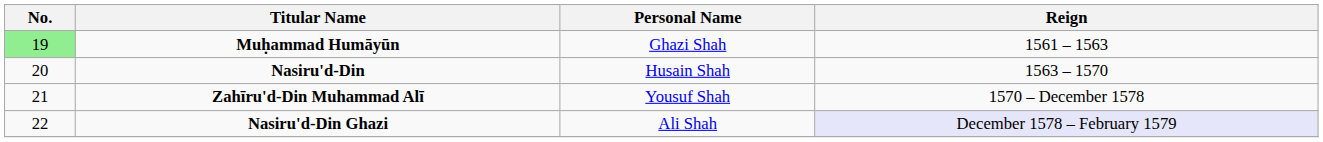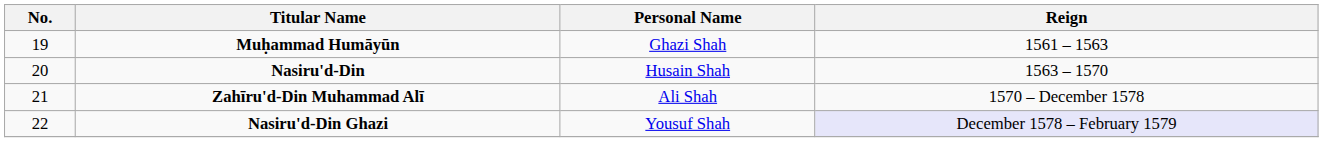(40, 44) lightgreen background -> (40, 44) no background
(688, 96) Yousuf Shah -> (688, 96) Ali Shah
(688, 123) Ali Shah -> (688, 123) Yousuf Shah
